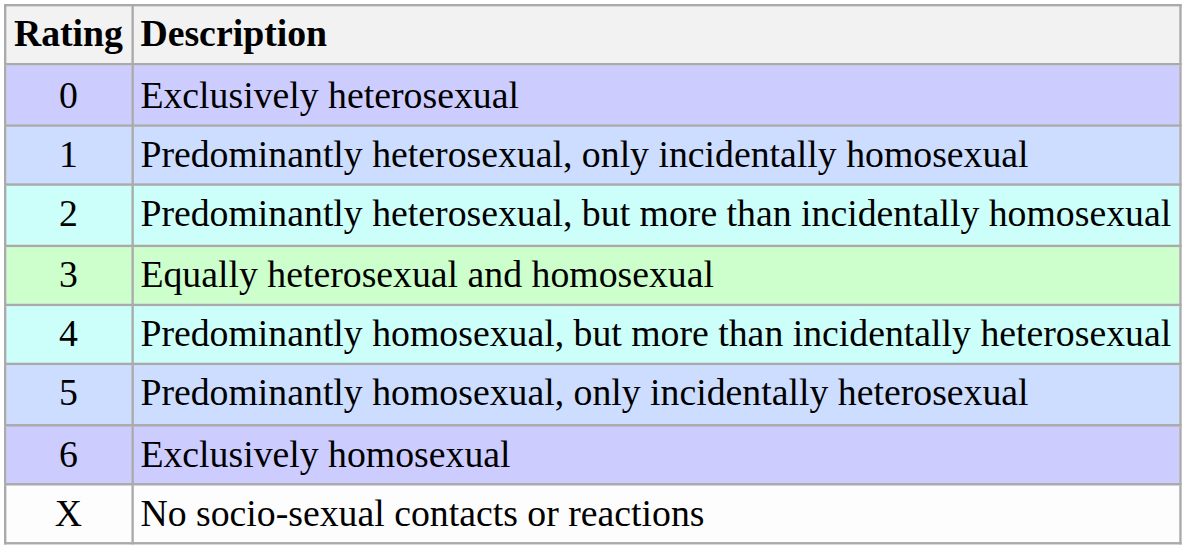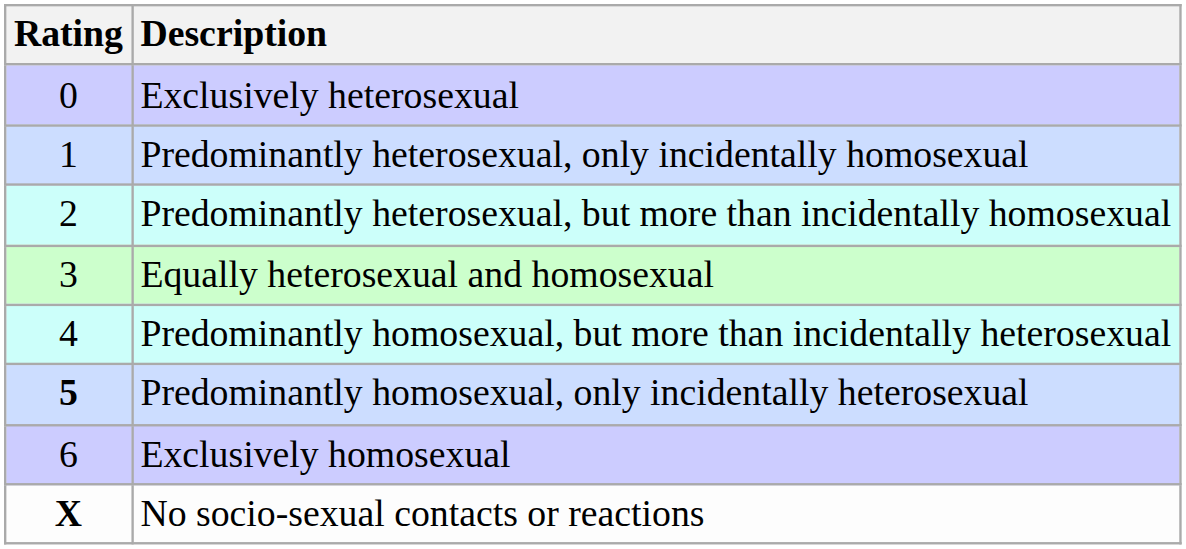(68, 393) normal -> (68, 393) bold
(68, 513) normal -> (68, 513) bold
